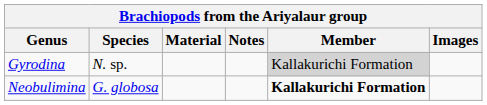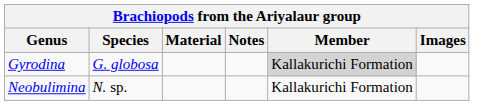(110, 64) N. sp. -> (126, 64) G. globosa
(126, 87) G. globosa -> (110, 87) N. sp.
(348, 87) bold -> (342, 87) normal
